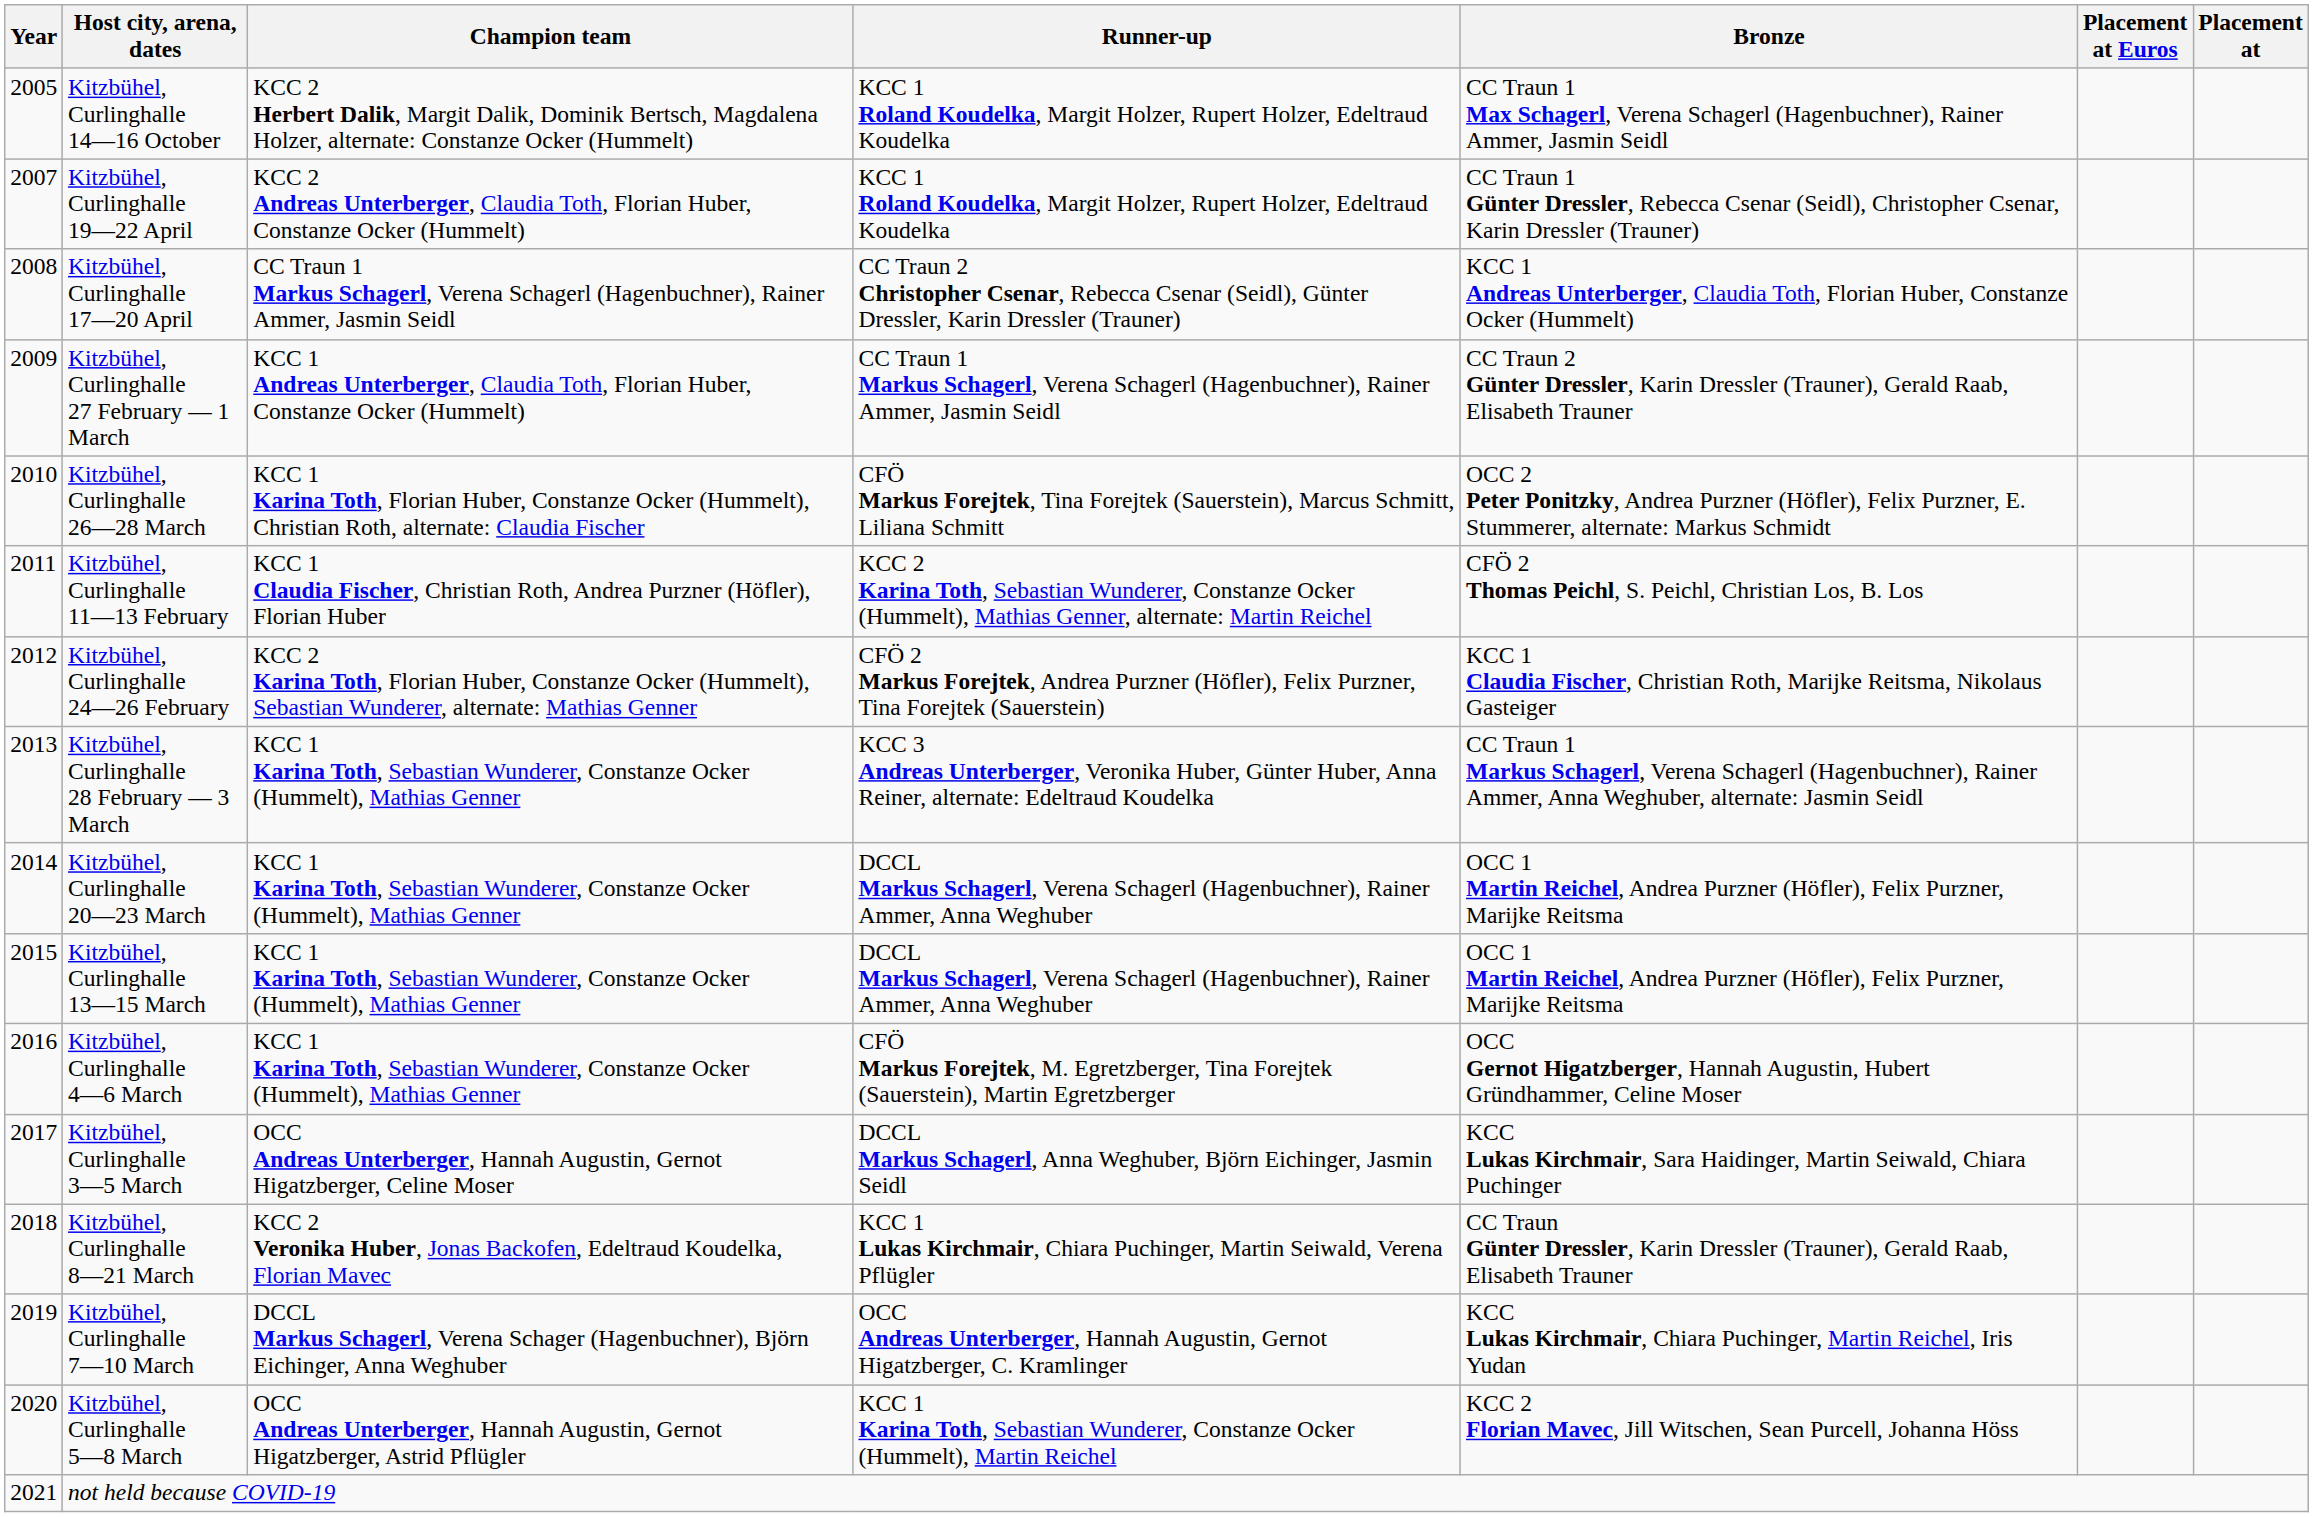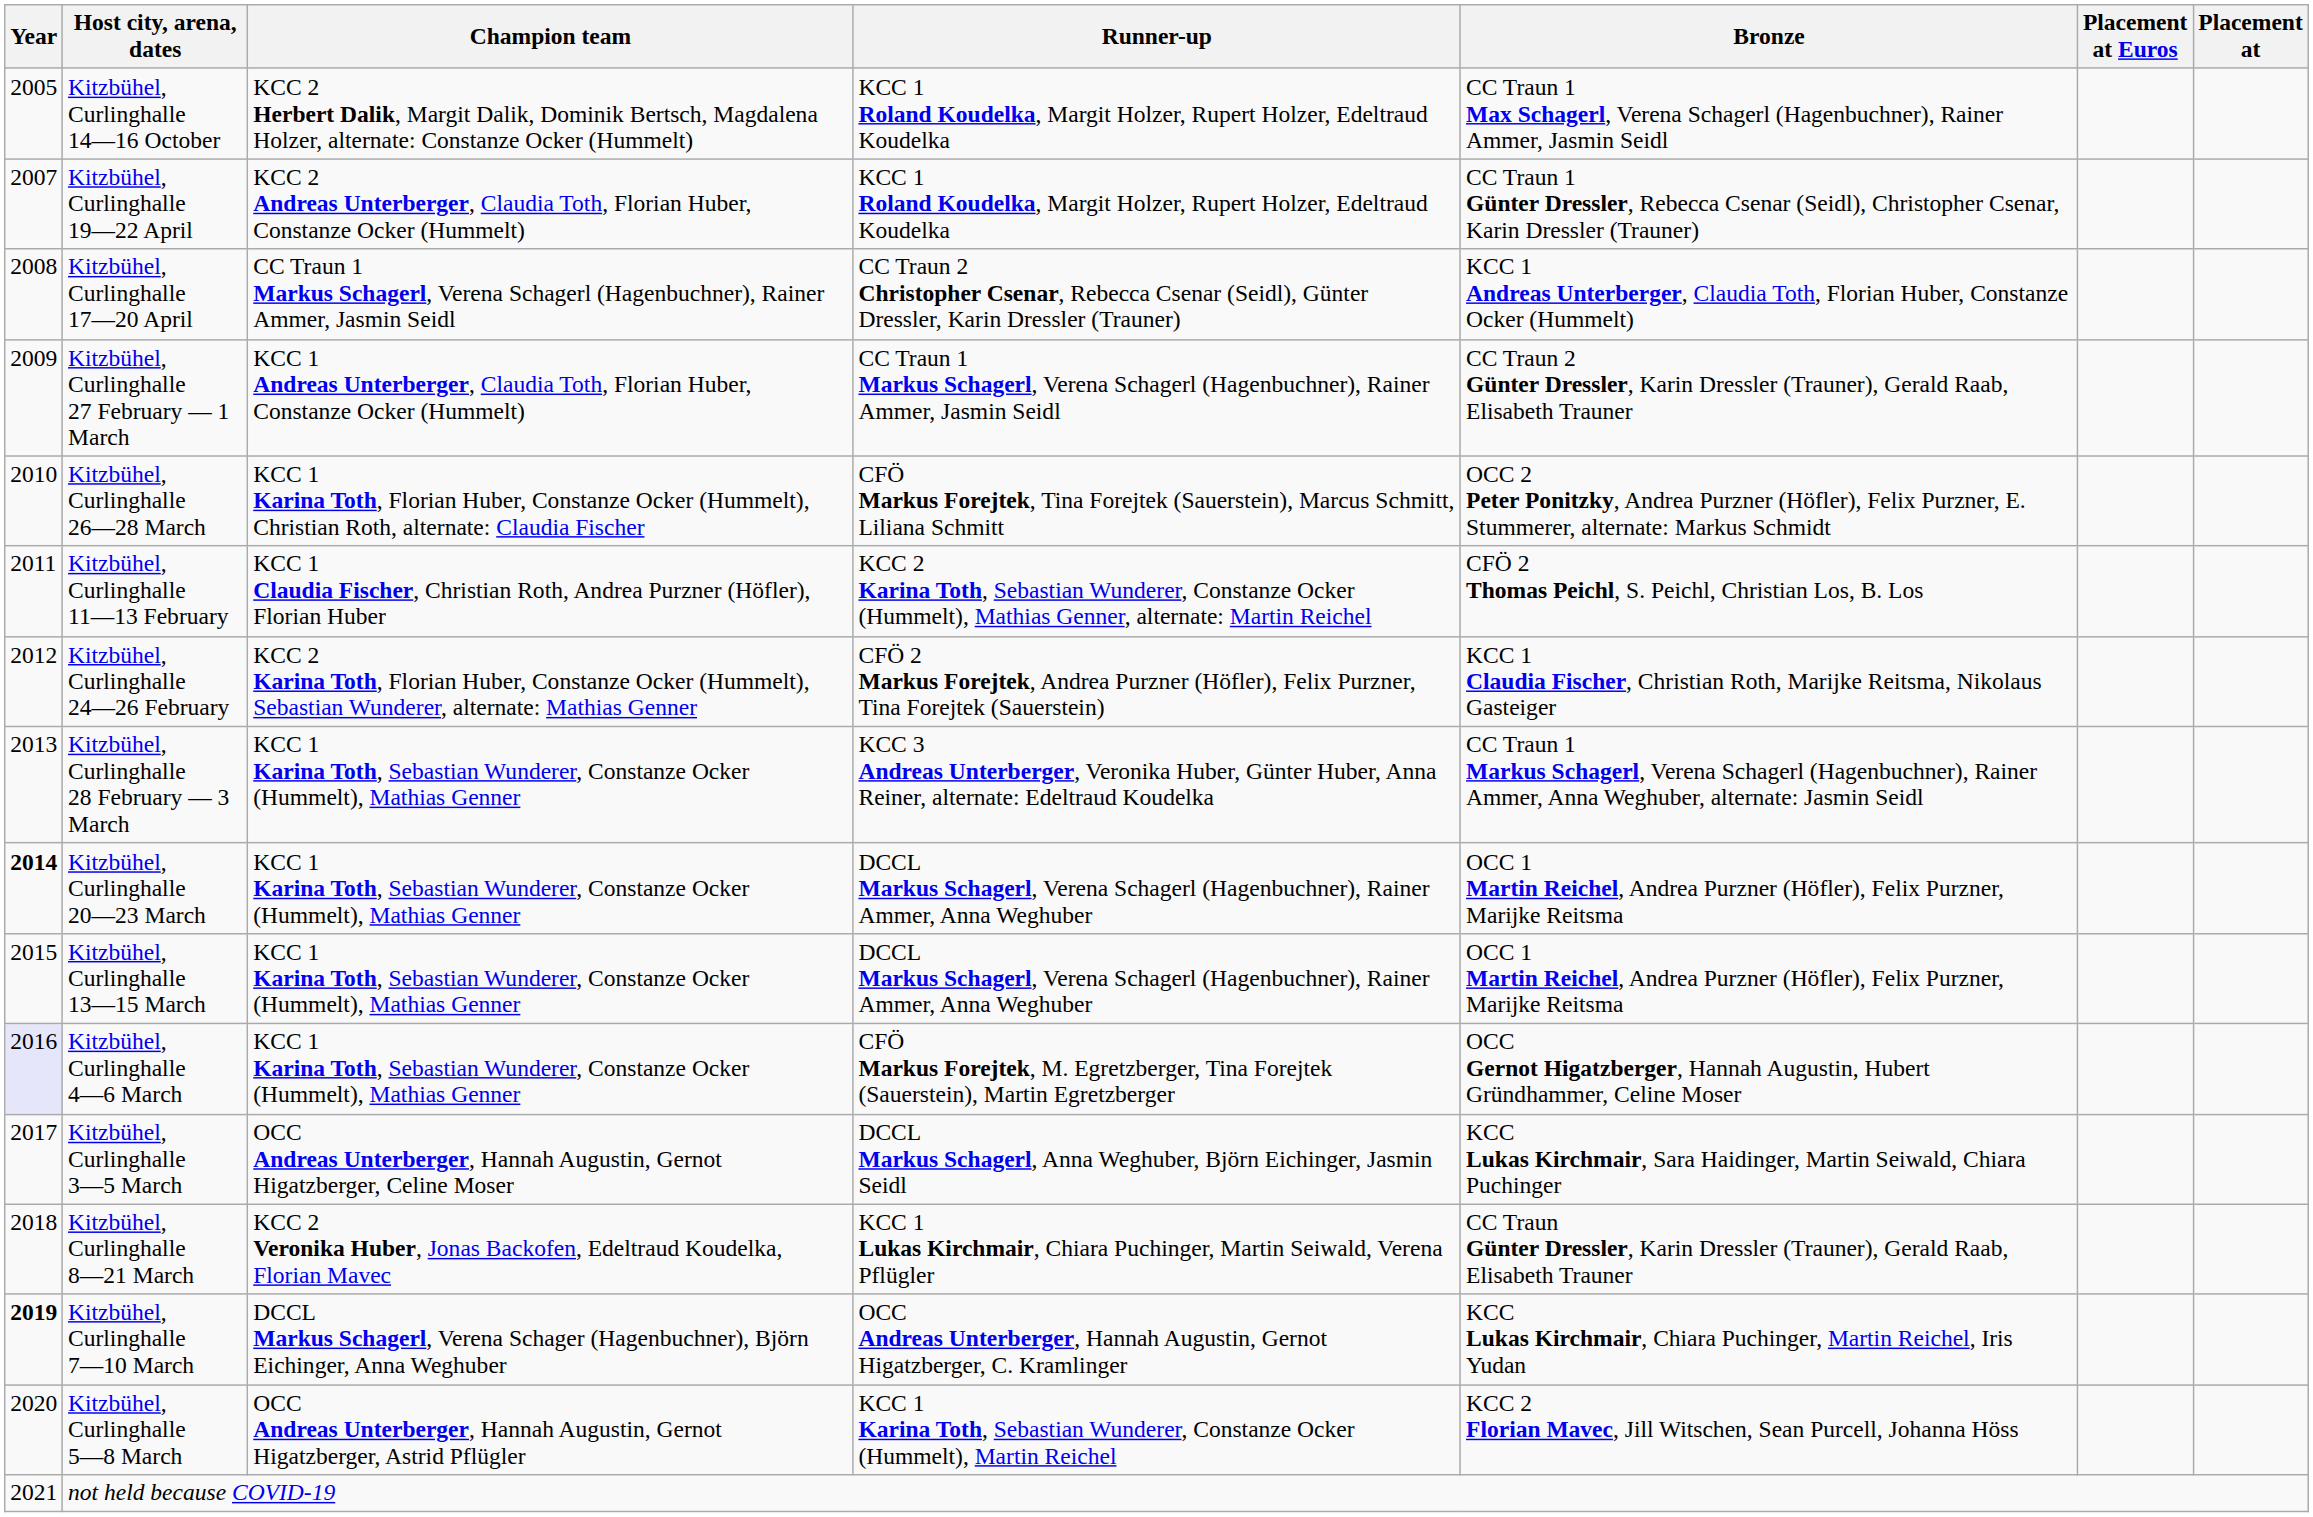(34, 861) normal -> (34, 861) bold
(34, 1042) no background -> (34, 1042) lavender background
(34, 1312) normal -> (34, 1312) bold
